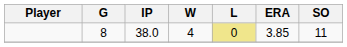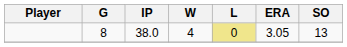(277, 32) 3.85 -> (277, 32) 3.05
(321, 32) 11 -> (321, 32) 13
